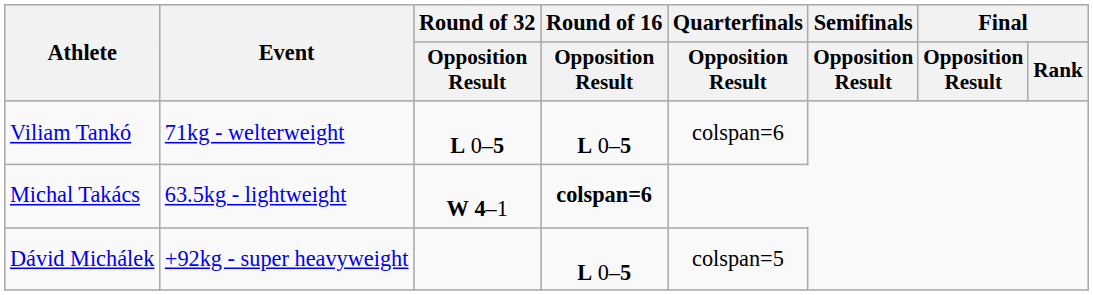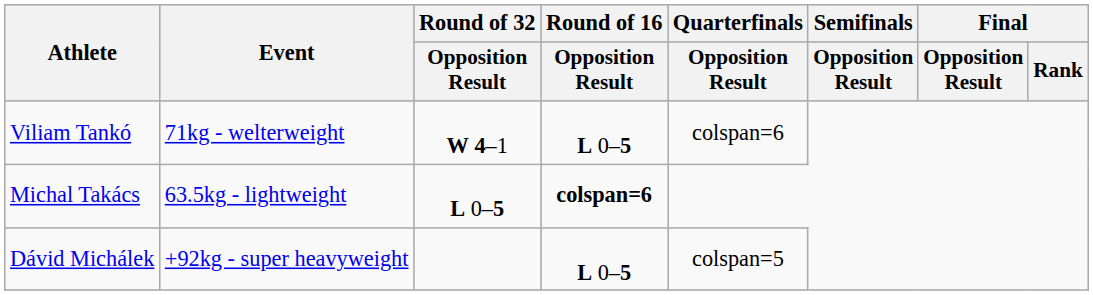(477, 146) L 0–5 -> (477, 146) W 4–1
(477, 209) W 4–1 -> (477, 209) L 0–5
